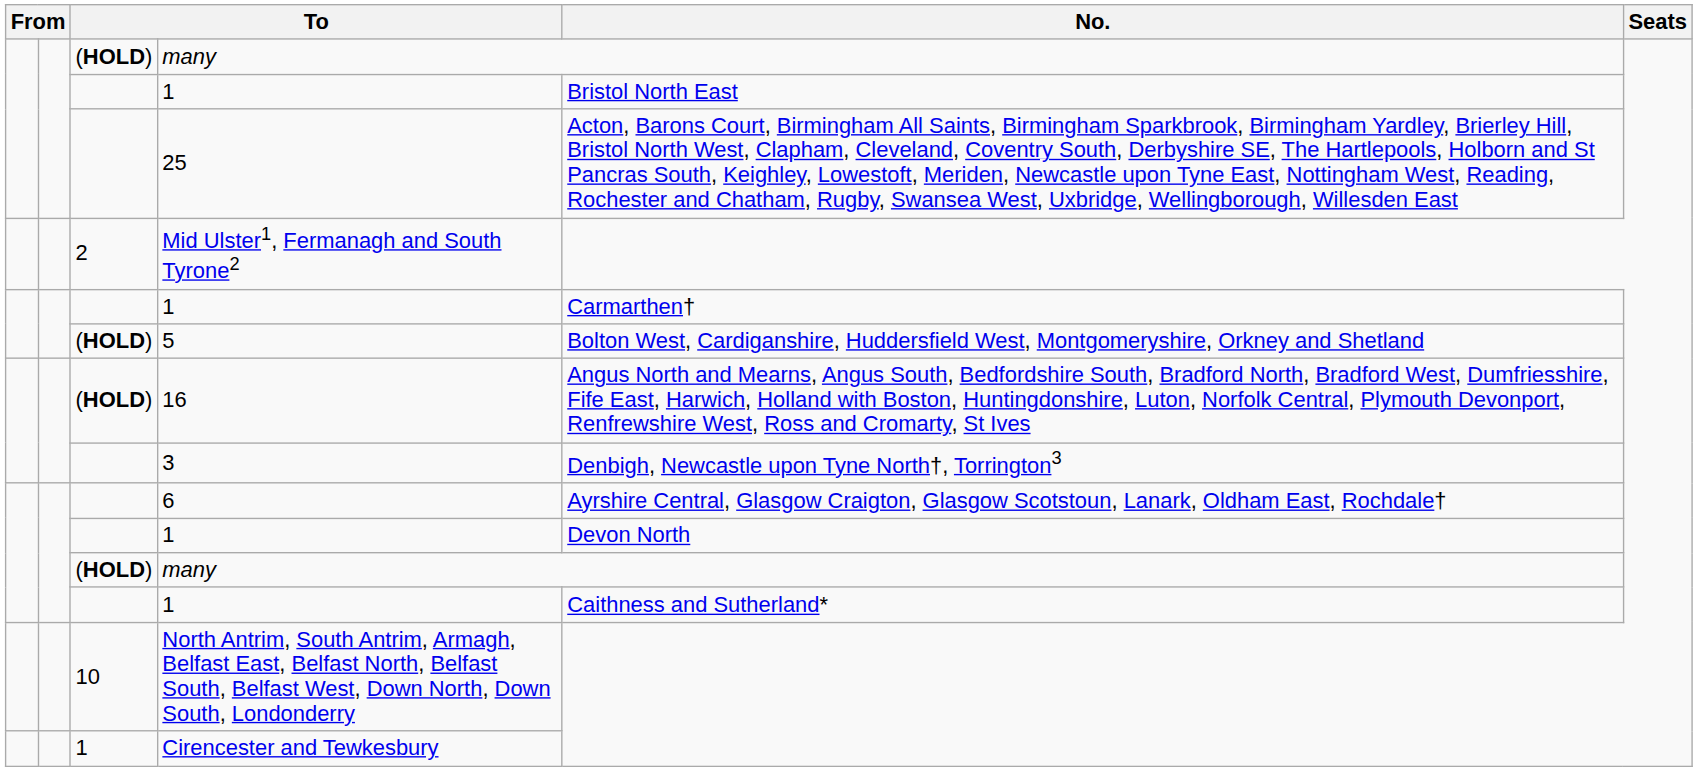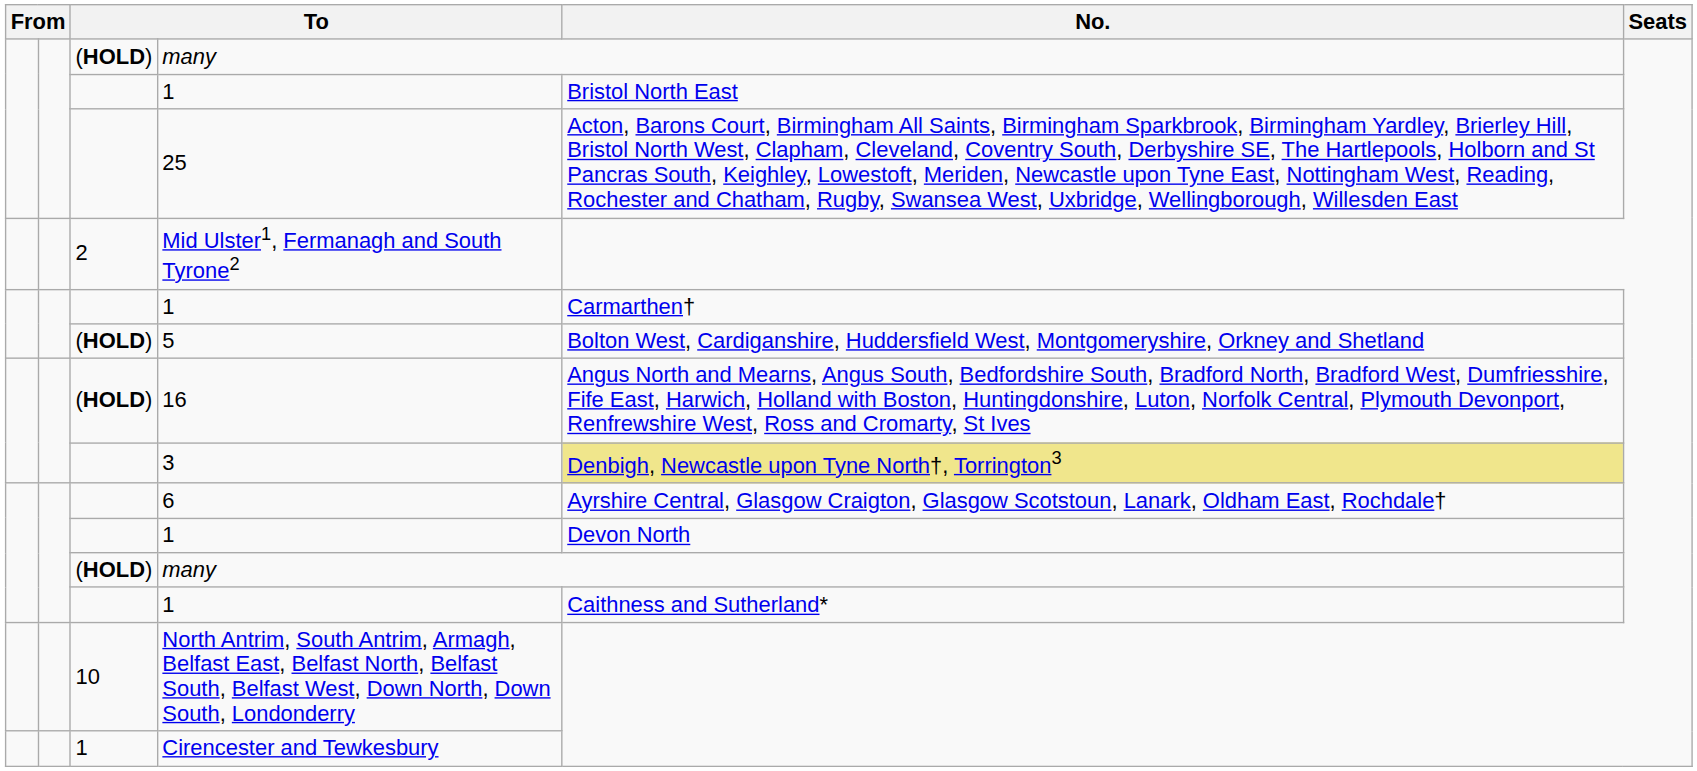(814, 462) no background -> (814, 462) khaki background
